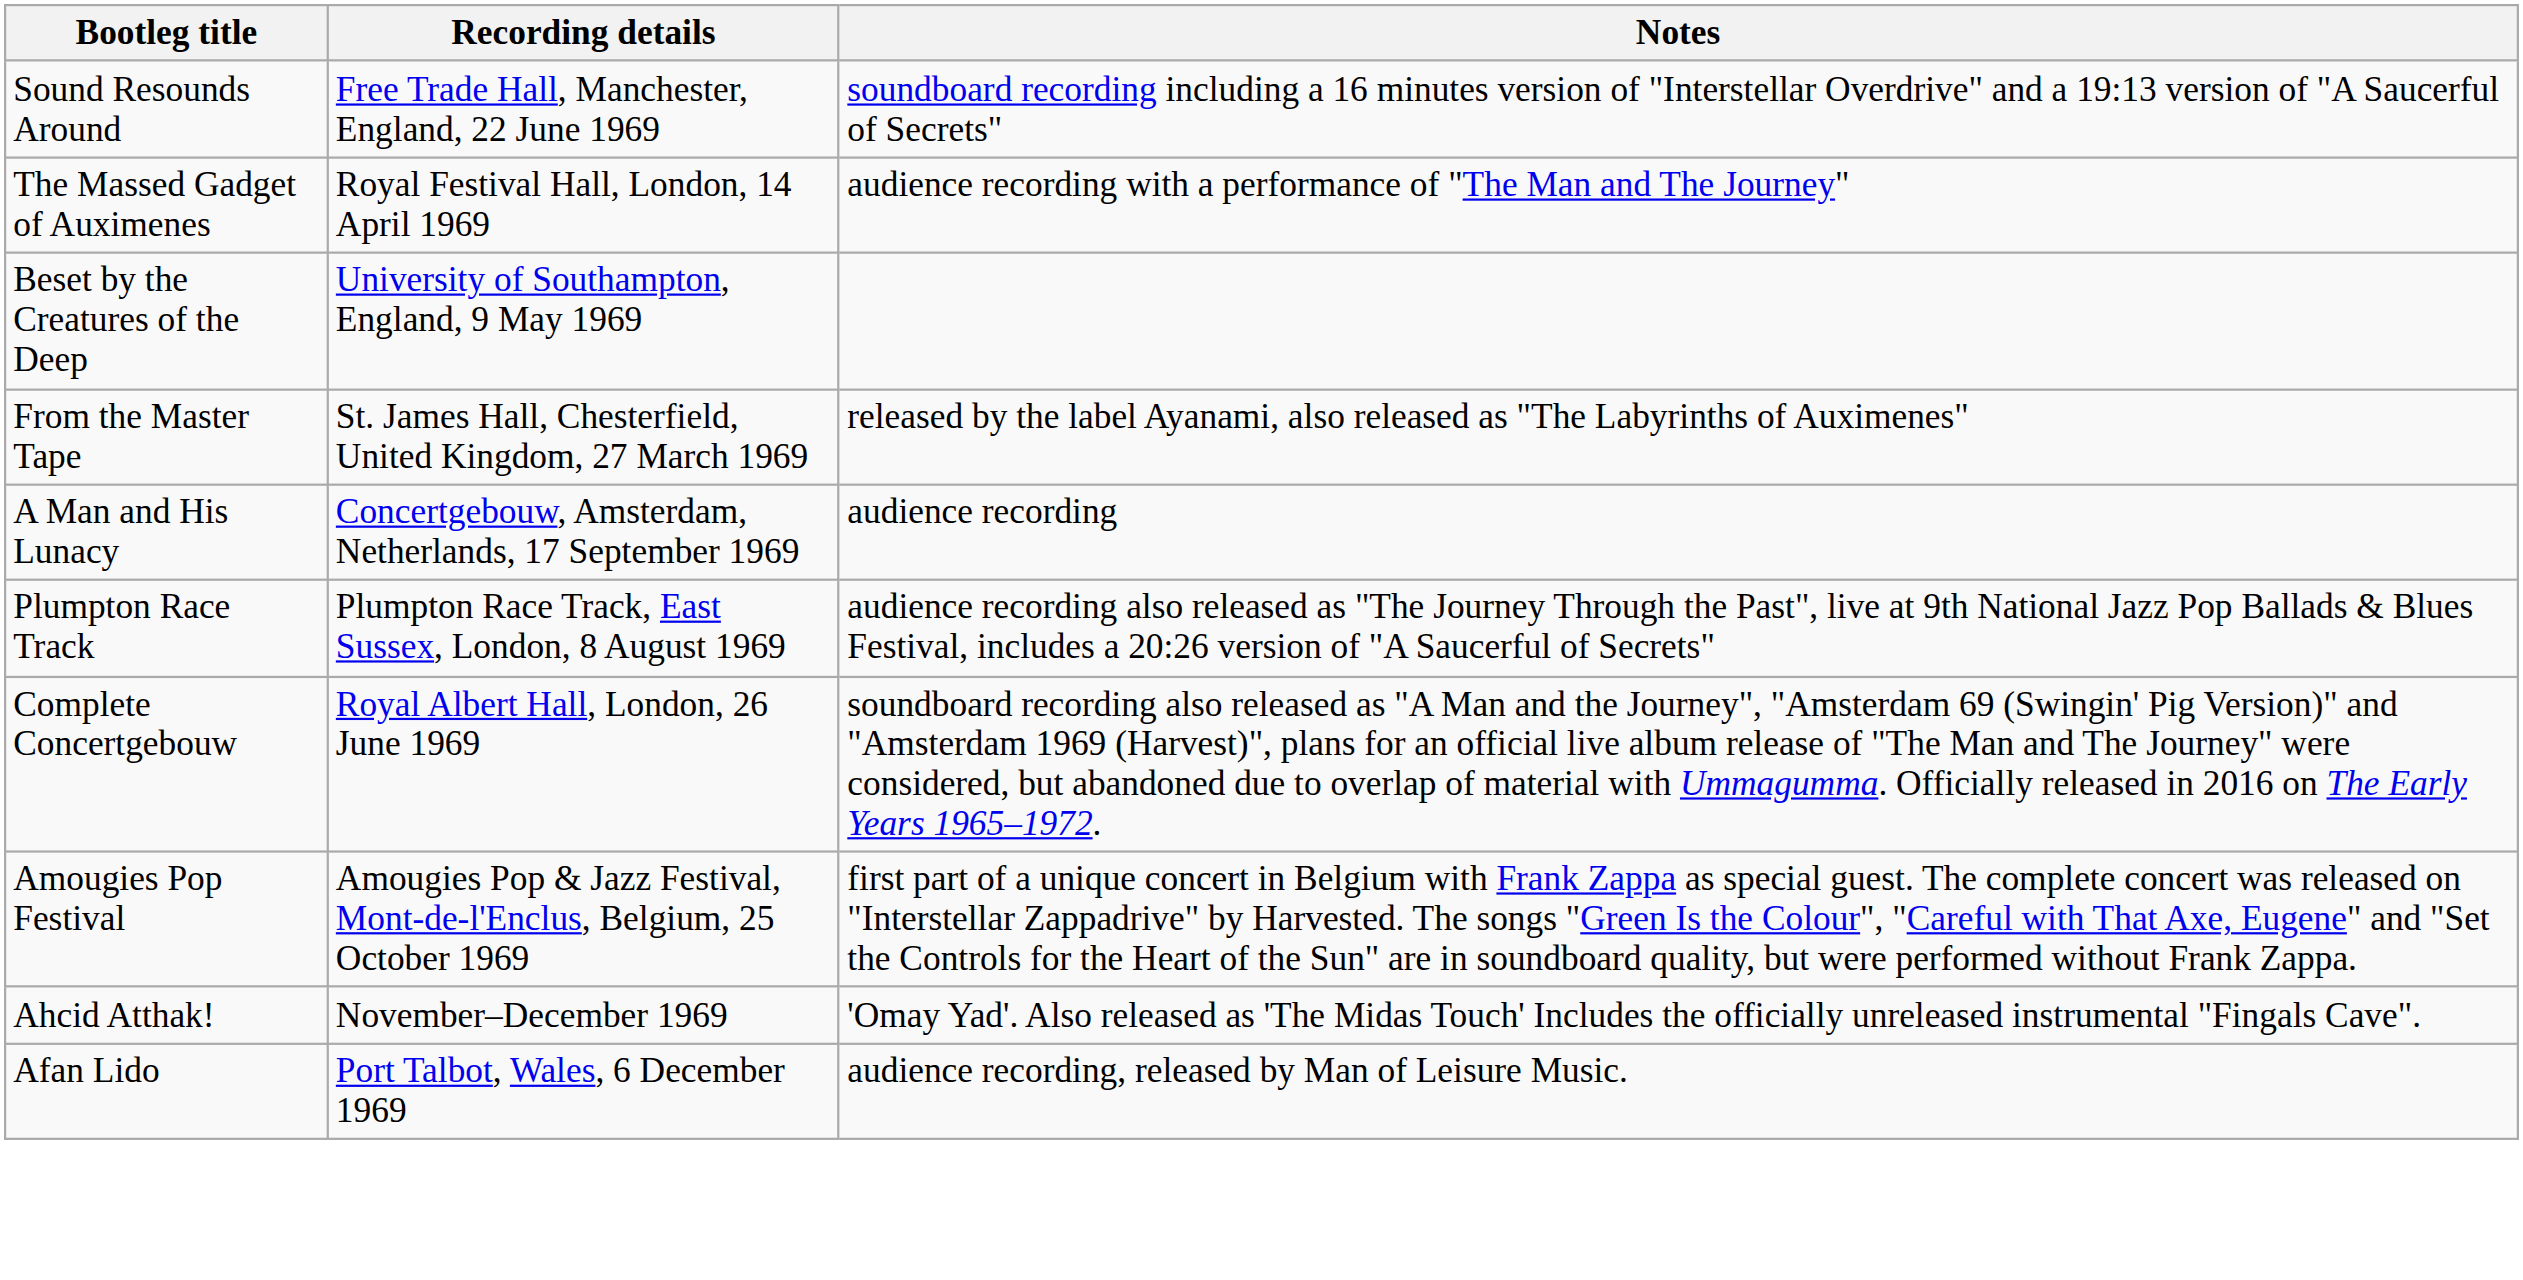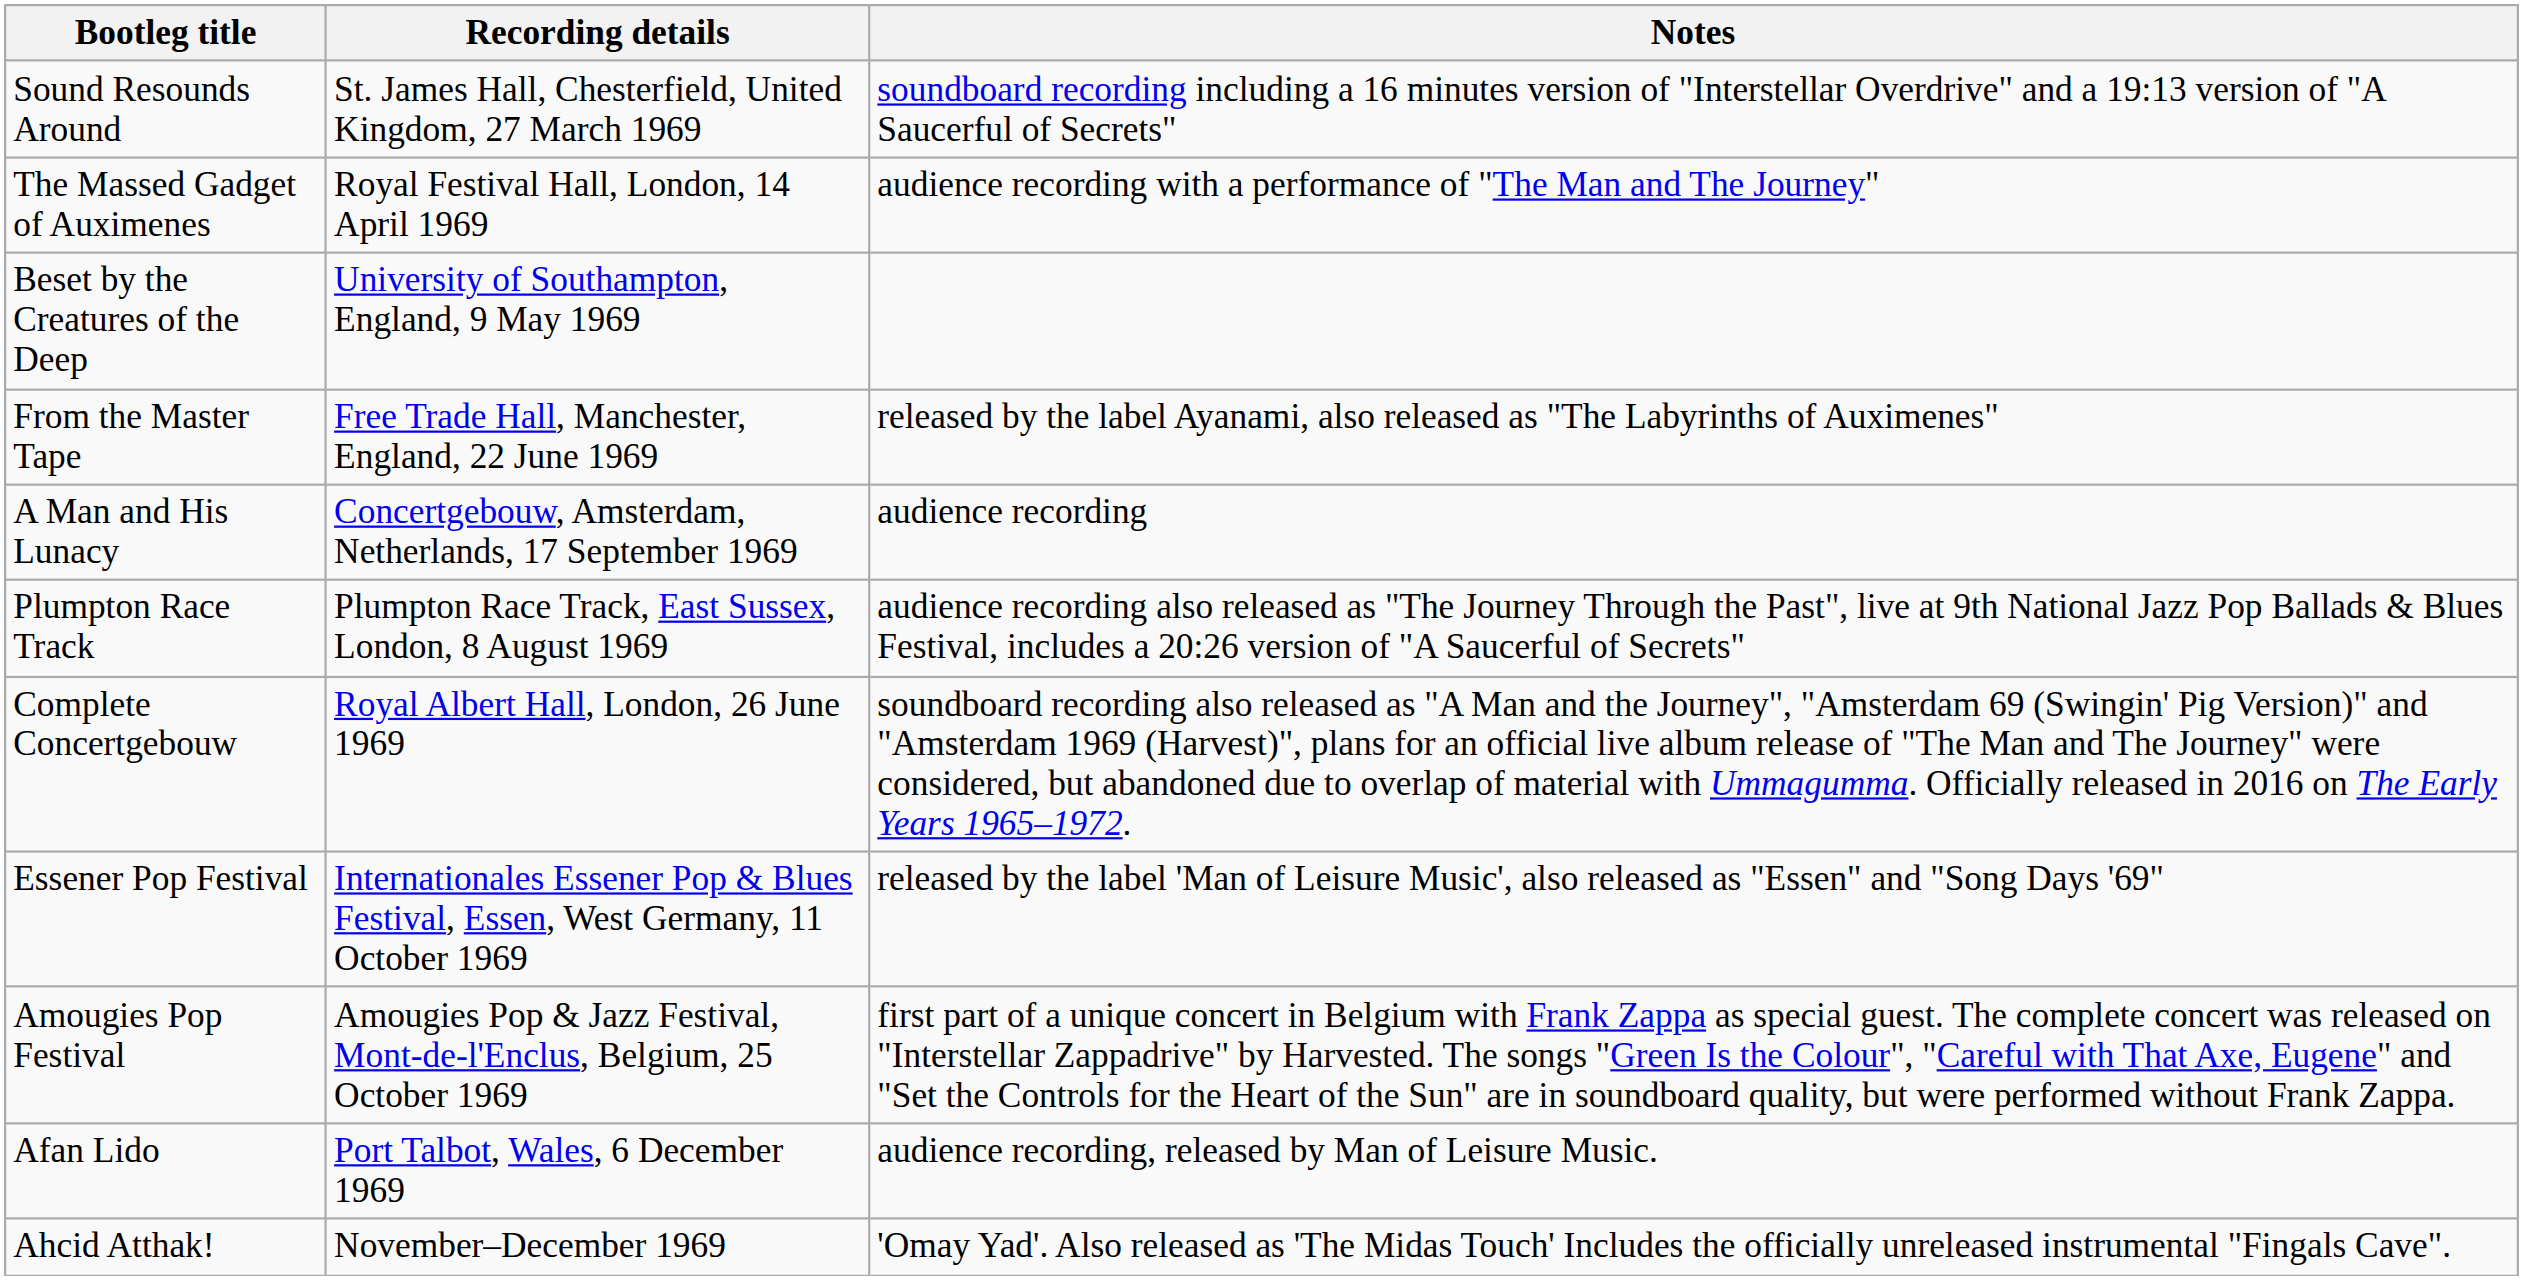(542, 108) Free Trade Hall, Manchester, England, 22 June 1969 -> (588, 108) St. James Hall, Chesterfield, United Kingdom, 27 March 1969
(572, 435) St. James Hall, Chesterfield, United Kingdom, 27 March 1969 -> (540, 435) Free Trade Hall, Manchester, England, 22 June 1969
+ row: (161, 878)
rows swapped: (86, 1070) <-> (114, 1014)
